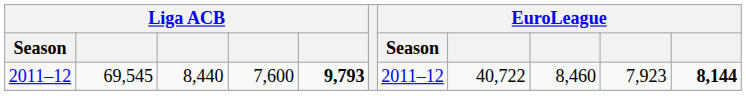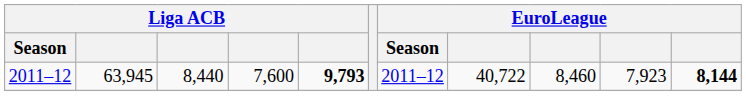(128, 76) 69,545 -> (128, 76) 63,945
